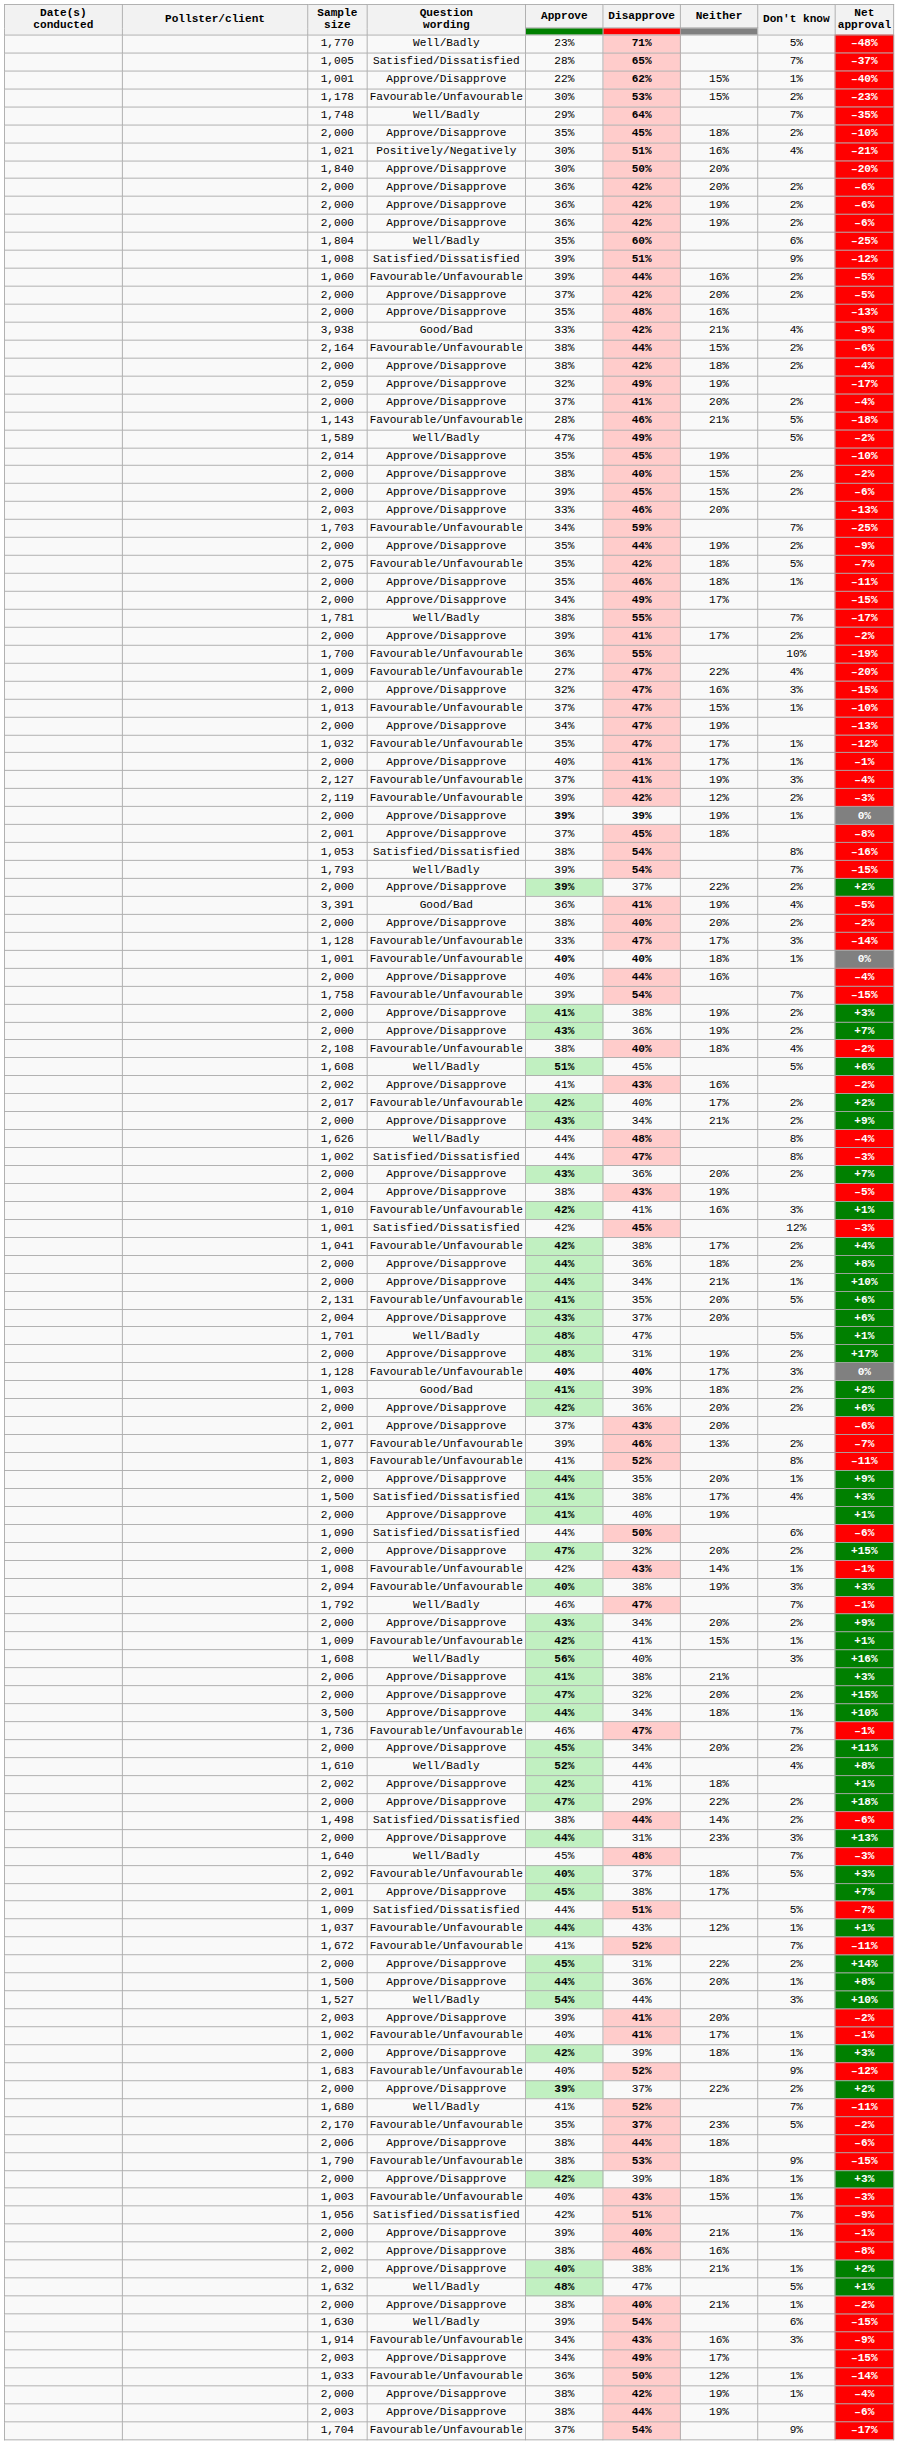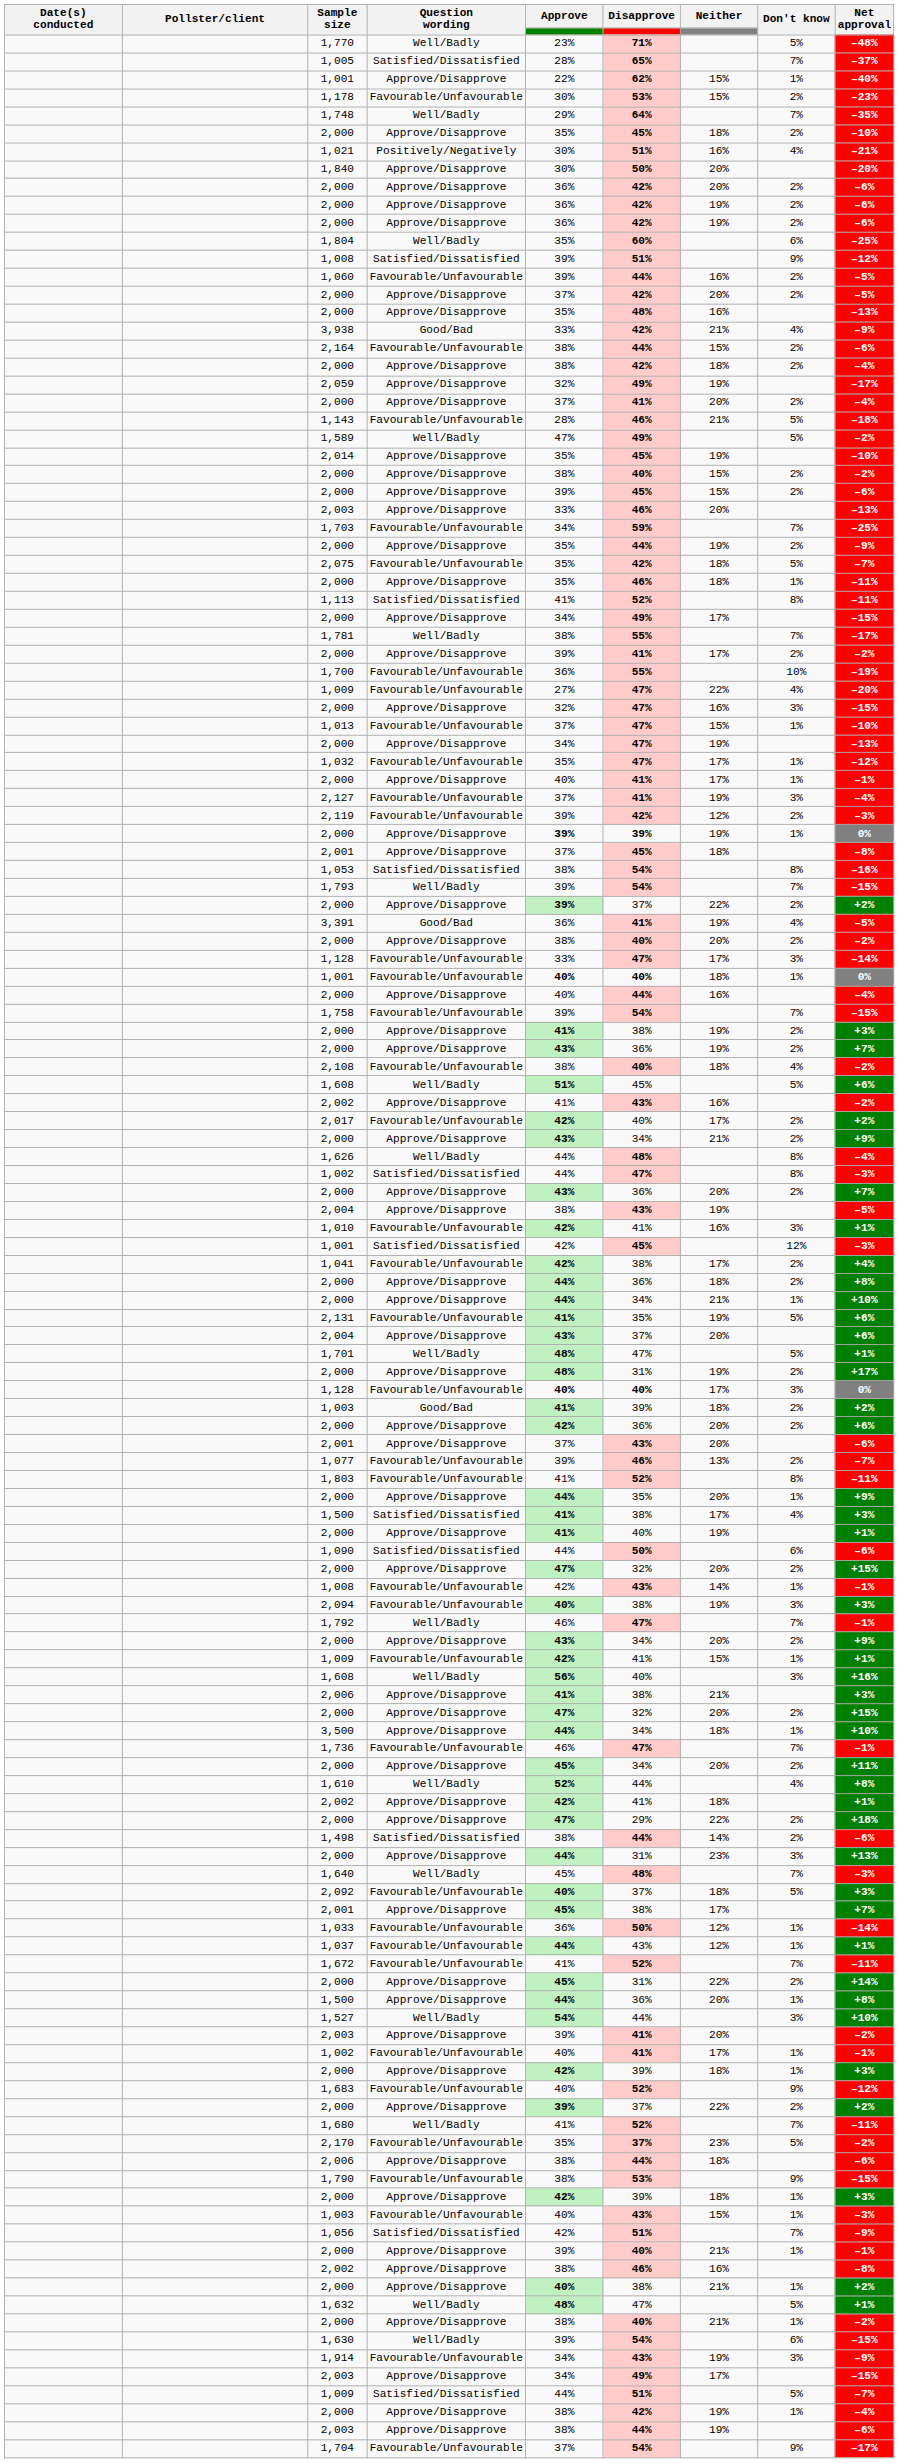+ row: (337, 601)
(719, 1300) 20% -> (719, 1318) 19%
rows swapped: (337, 1910) <-> (337, 2377)
(719, 2341) 16% -> (719, 2359) 19%
